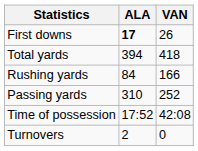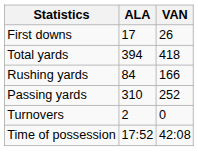(129, 35) bold -> (129, 35) normal
rows swapped: (36, 135) <-> (62, 115)
